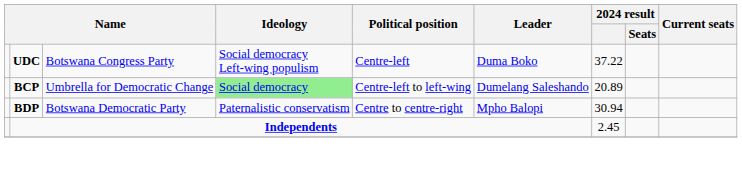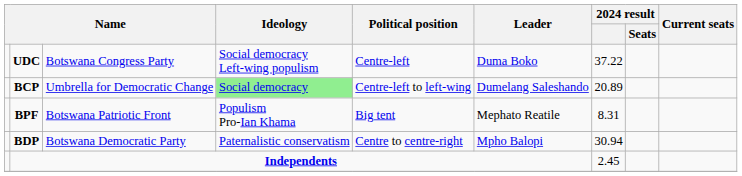+ row: (27, 114)
